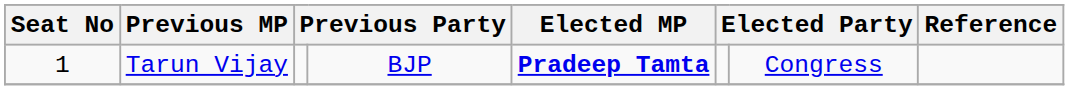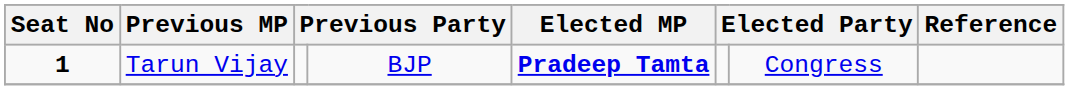(62, 65) normal -> (62, 65) bold
